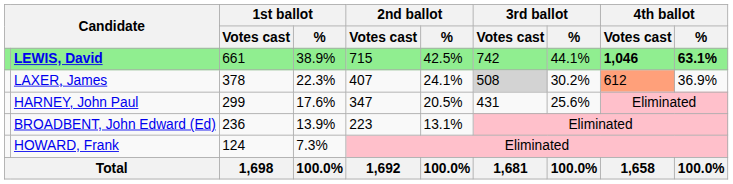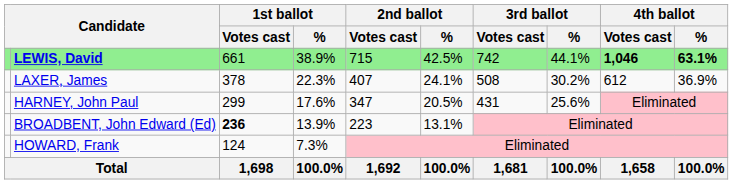(488, 80) lightgrey background -> (488, 80) no background
(615, 80) lightsalmon background -> (615, 80) no background
(234, 124) normal -> (234, 124) bold
